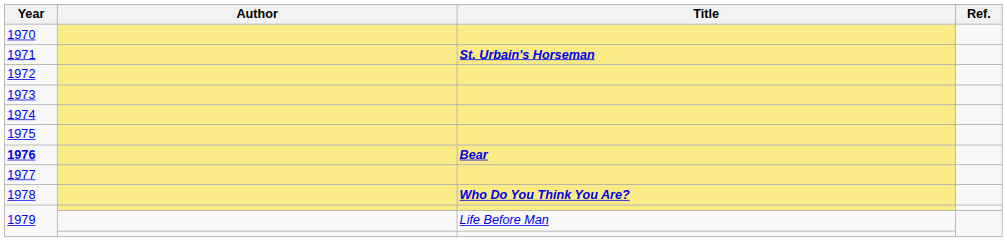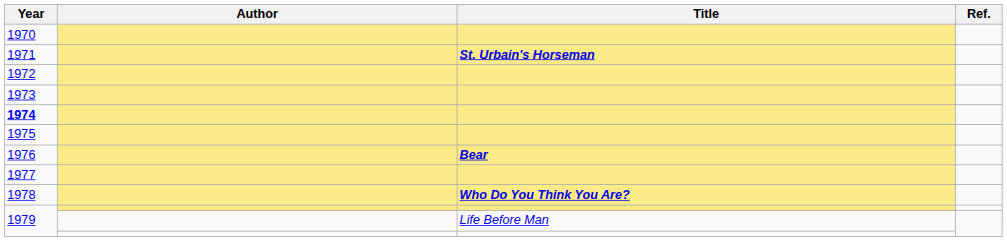(21, 114) normal -> (21, 114) bold
(21, 154) bold -> (21, 154) normal
